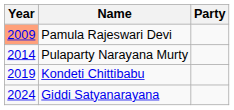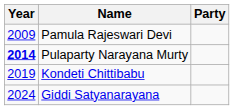(21, 34) lightsalmon background -> (21, 34) no background
(21, 54) normal -> (21, 54) bold
